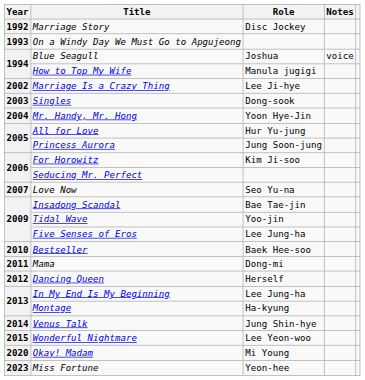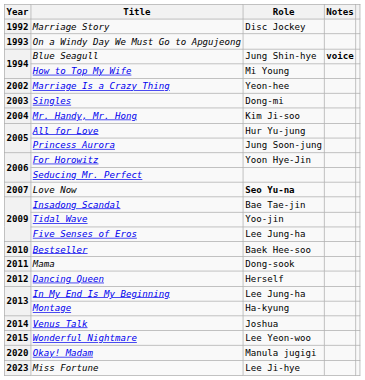(262, 56) Joshua -> (281, 56) Jung Shin-hye
(340, 56) normal -> (340, 56) bold
(281, 71) Manula jugigi -> (267, 71) Mi Young
(273, 86) Lee Ji-hye -> (267, 86) Yeon-hee
(270, 101) Dong-sook -> (264, 101) Dong-mi
(278, 116) Yoon Hye-Jin -> (273, 116) Kim Ji-soo
(273, 160) Kim Ji-soo -> (278, 160) Yoon Hye-Jin
(270, 190) normal -> (270, 190) bold
(264, 264) Dong-mi -> (270, 264) Dong-sook
(281, 323) Jung Shin-hye -> (262, 323) Joshua
(267, 353) Mi Young -> (281, 353) Manula jugigi
(267, 368) Yeon-hee -> (273, 368) Lee Ji-hye
